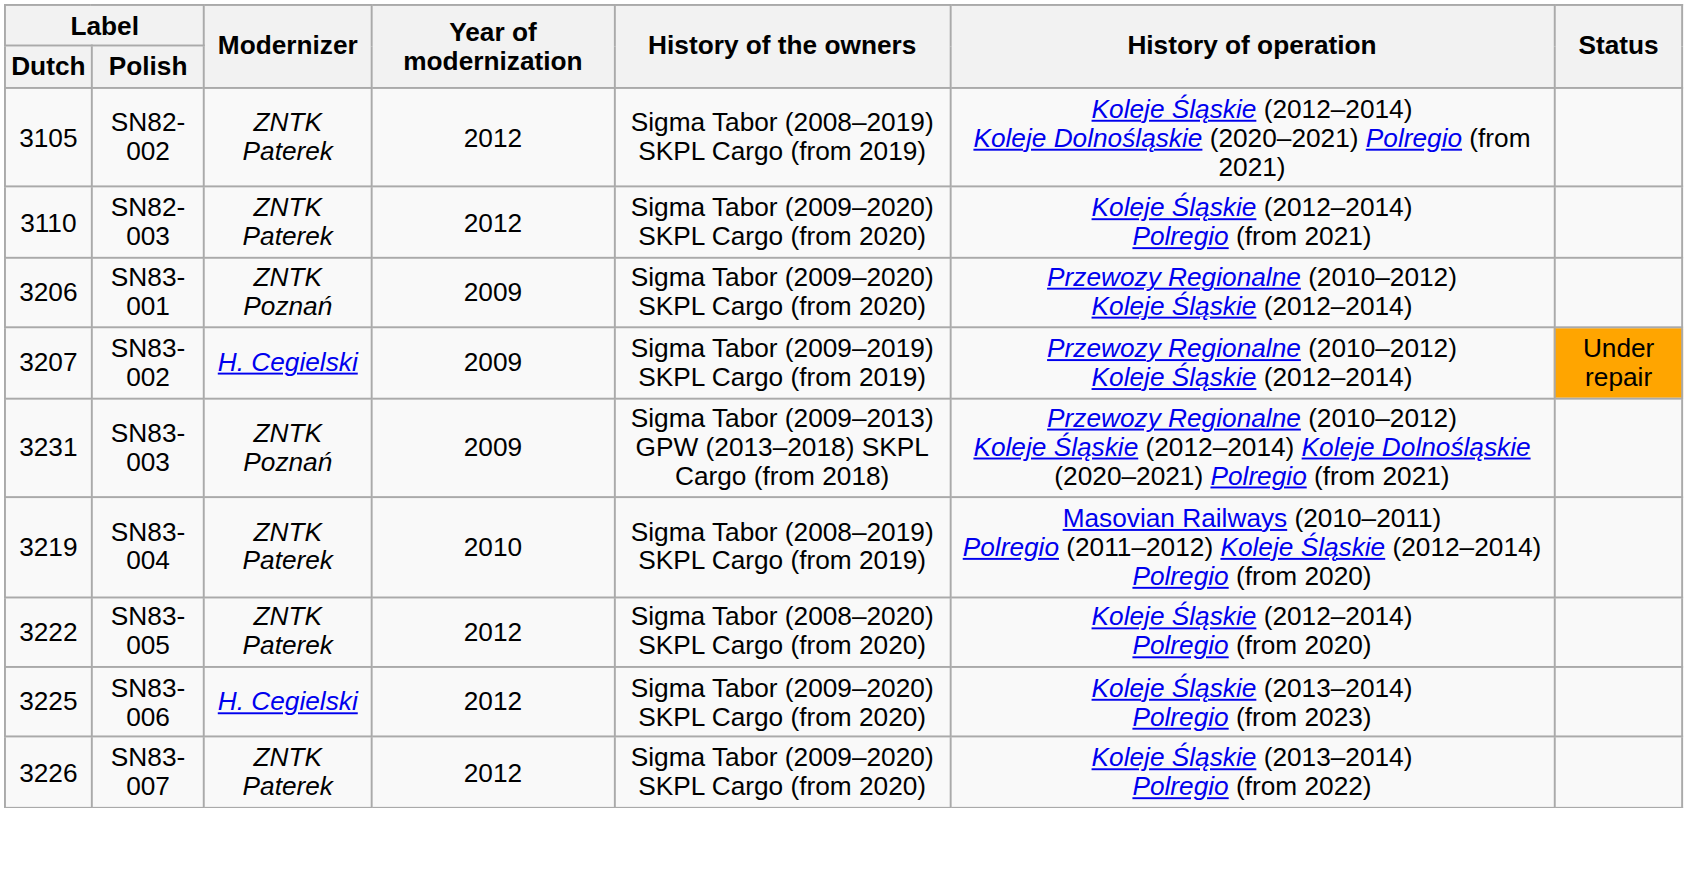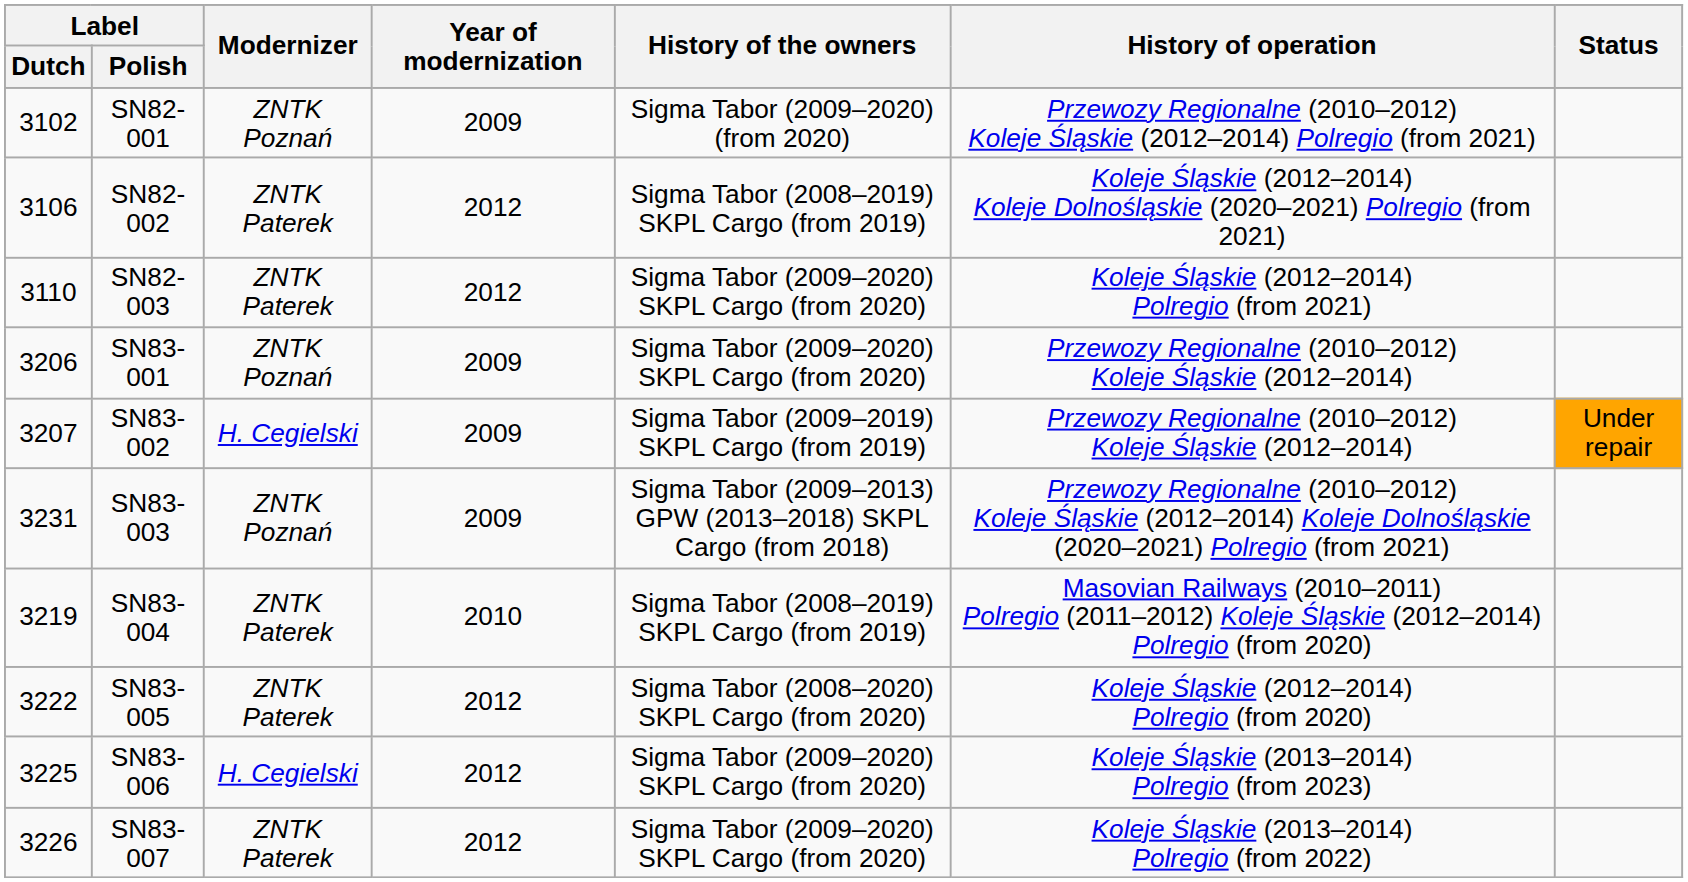+ row: (148, 122)
(48, 137) 3105 -> (48, 207) 3106
